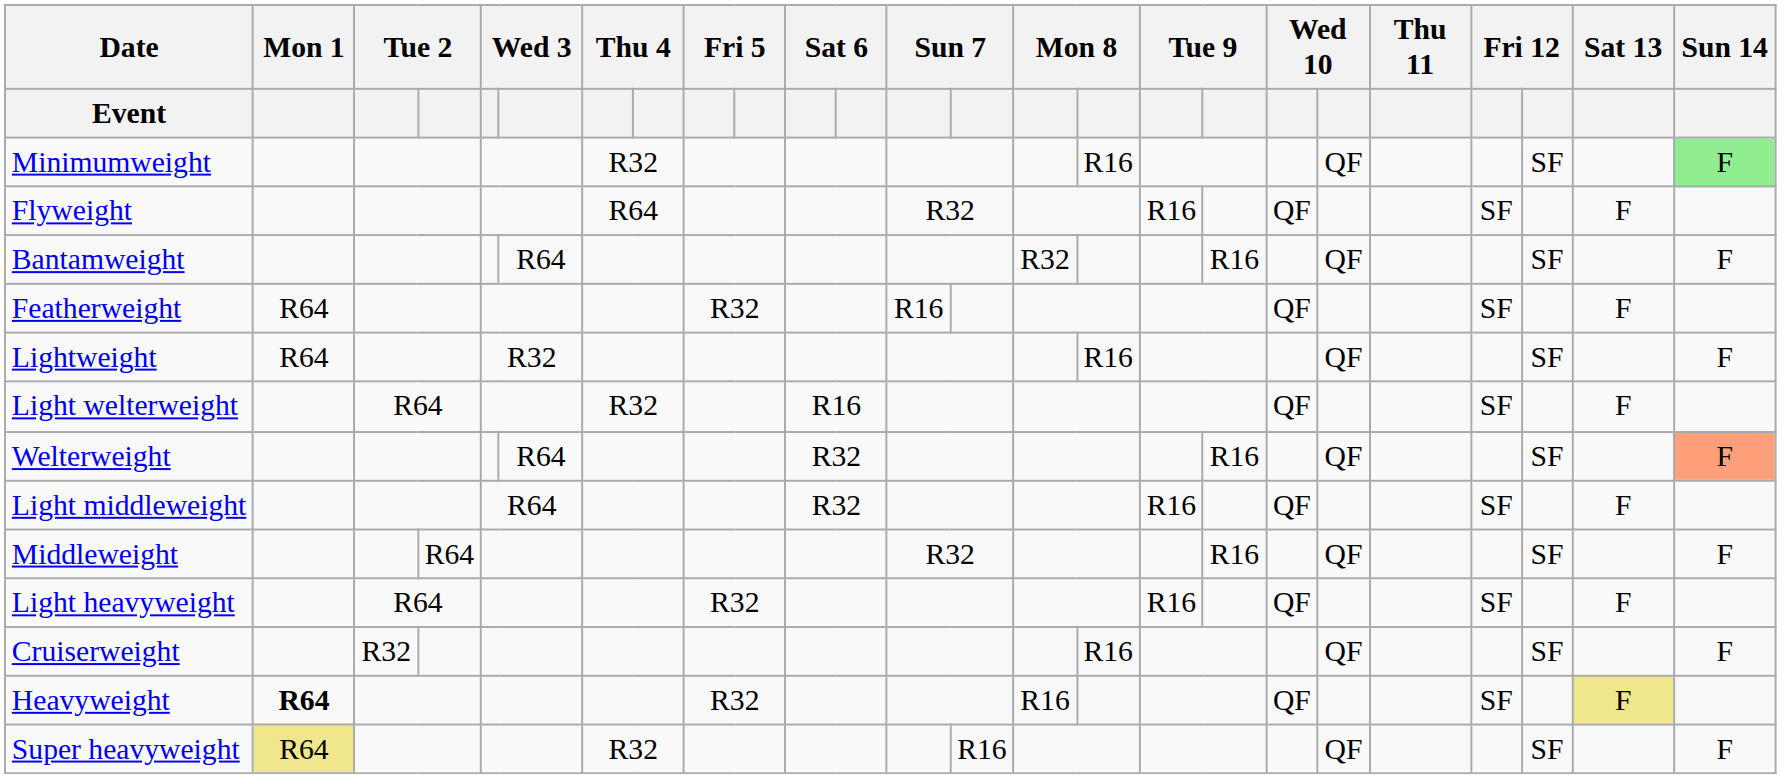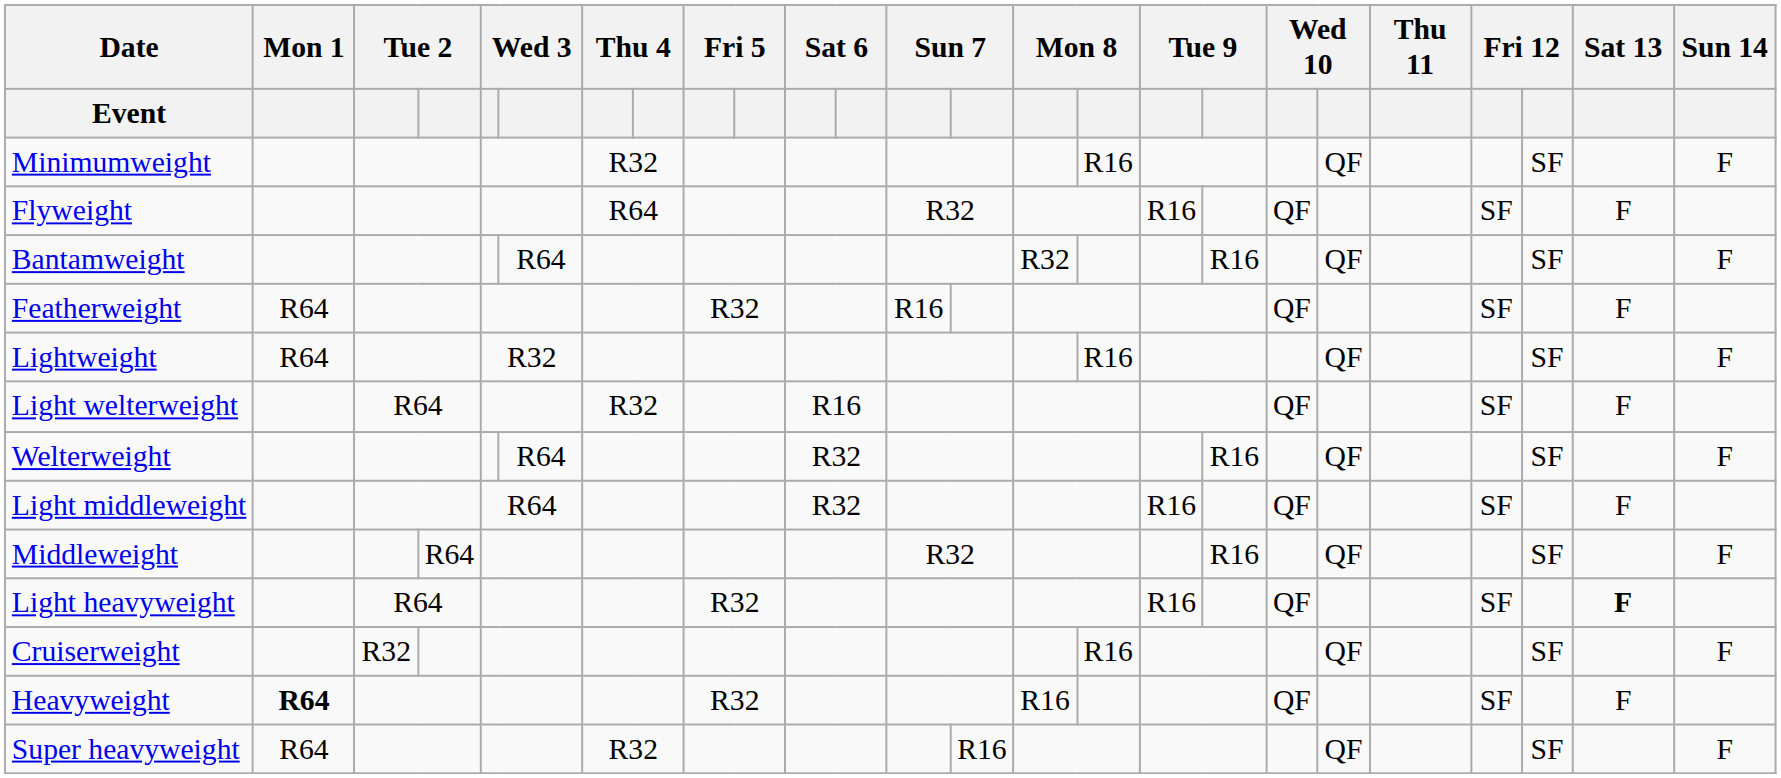(1725, 161) lightgreen background -> (1725, 161) no background
(1725, 455) lightsalmon background -> (1725, 455) no background
(1623, 601) normal -> (1623, 601) bold
(1623, 699) khaki background -> (1623, 699) no background
(304, 748) khaki background -> (304, 748) no background
